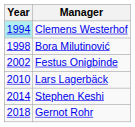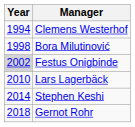(19, 29) paleturquoise background -> (19, 29) no background
(19, 63) no background -> (19, 63) lightgrey background
